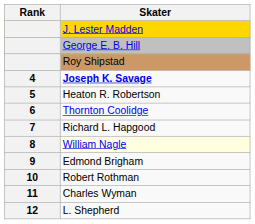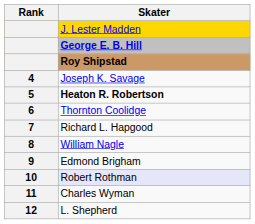(101, 45) normal -> (101, 45) bold
(94, 62) normal -> (94, 62) bold
(107, 78) bold -> (103, 78) normal
(112, 95) normal -> (112, 95) bold
(94, 144) lightyellow background -> (92, 144) no background
(101, 177) no background -> (99, 177) lavender background
